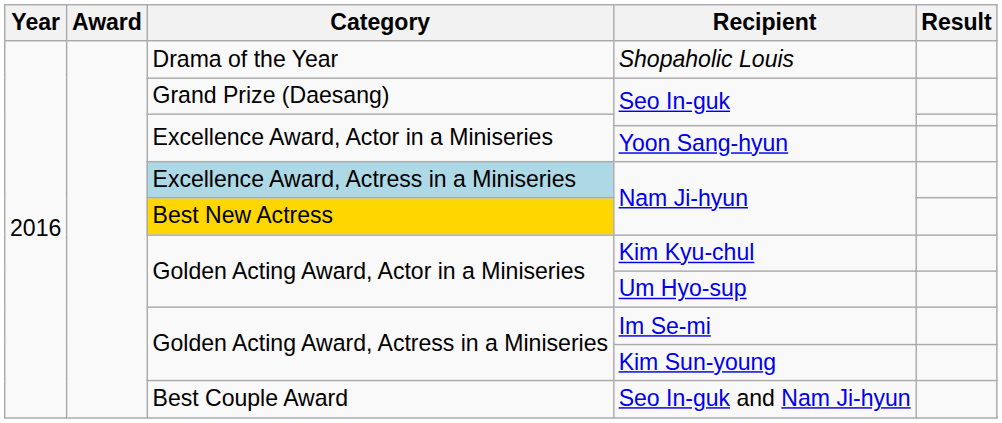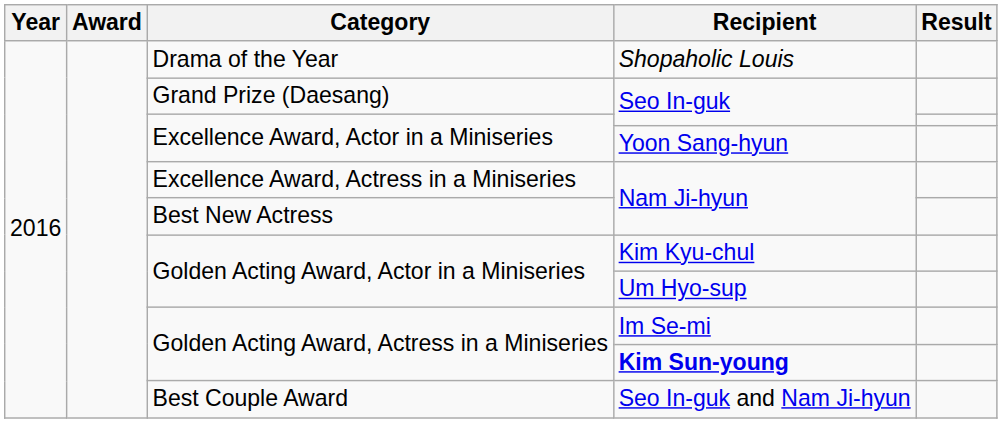(364, 179) lightblue background -> (364, 179) no background
(243, 216) gold background -> (243, 216) no background
(697, 362) normal -> (704, 362) bold
